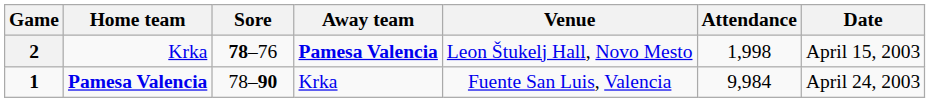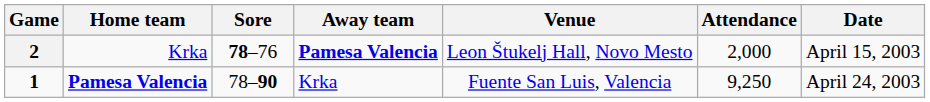(749, 50) 1,998 -> (749, 50) 2,000
(749, 81) 9,984 -> (749, 81) 9,250
